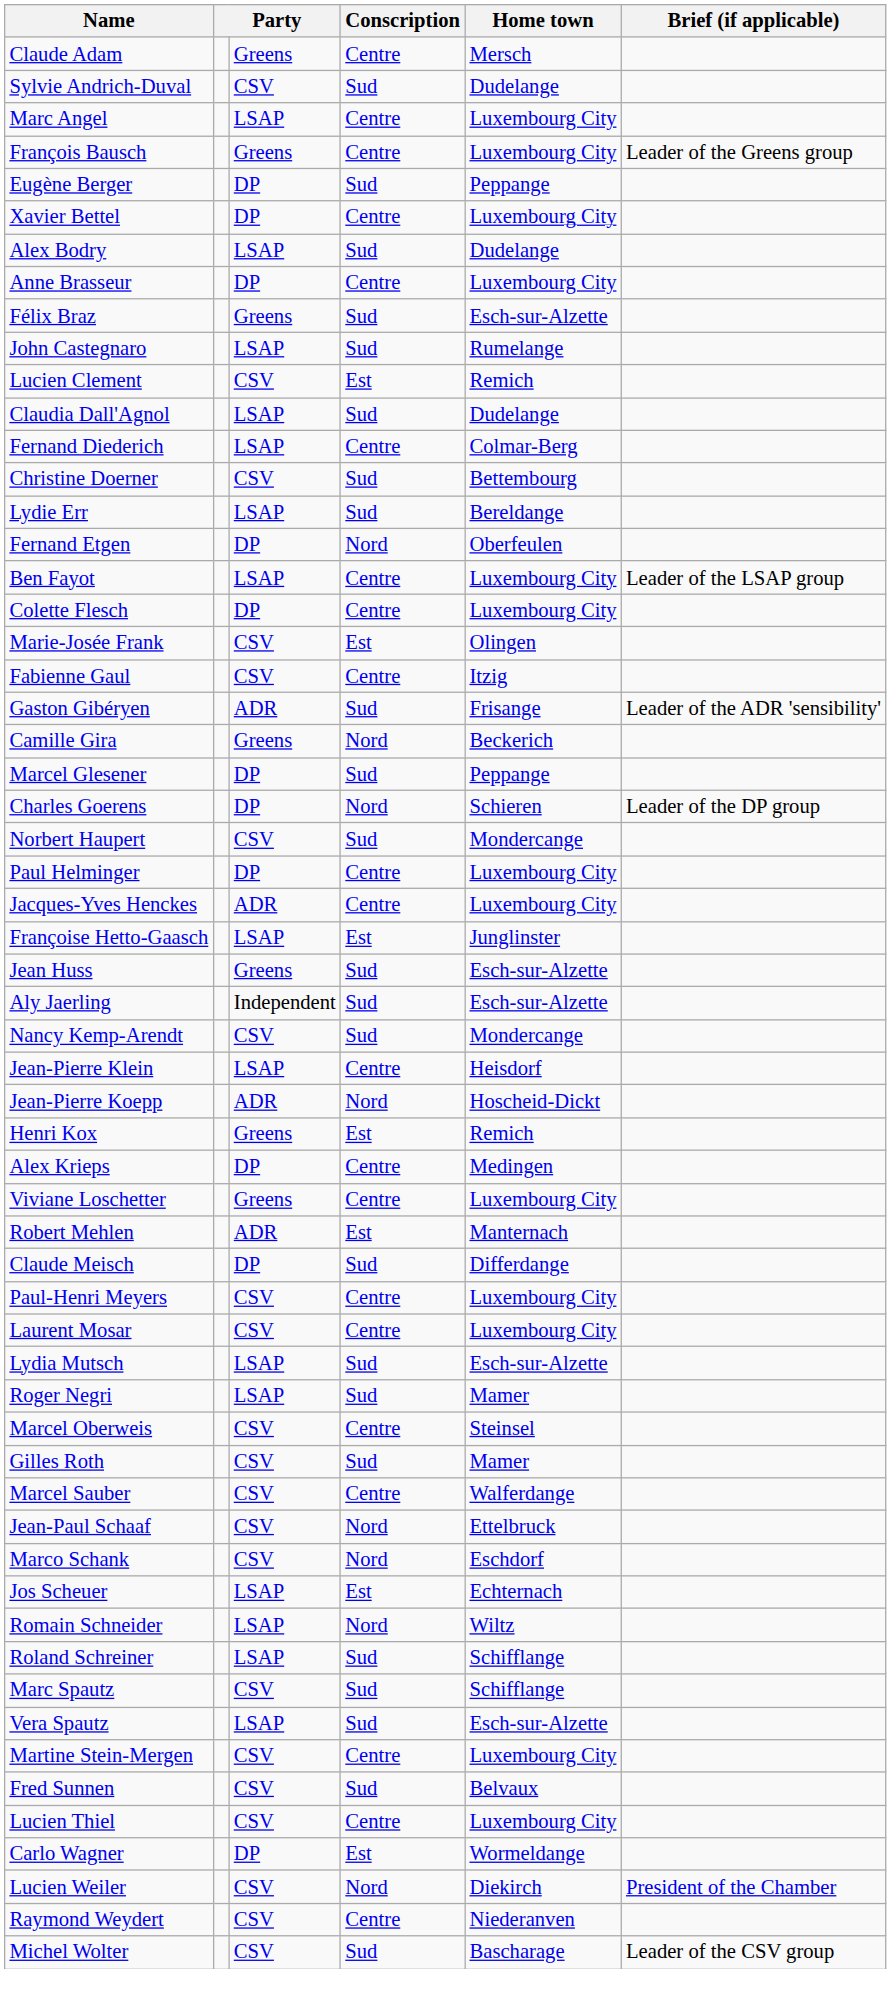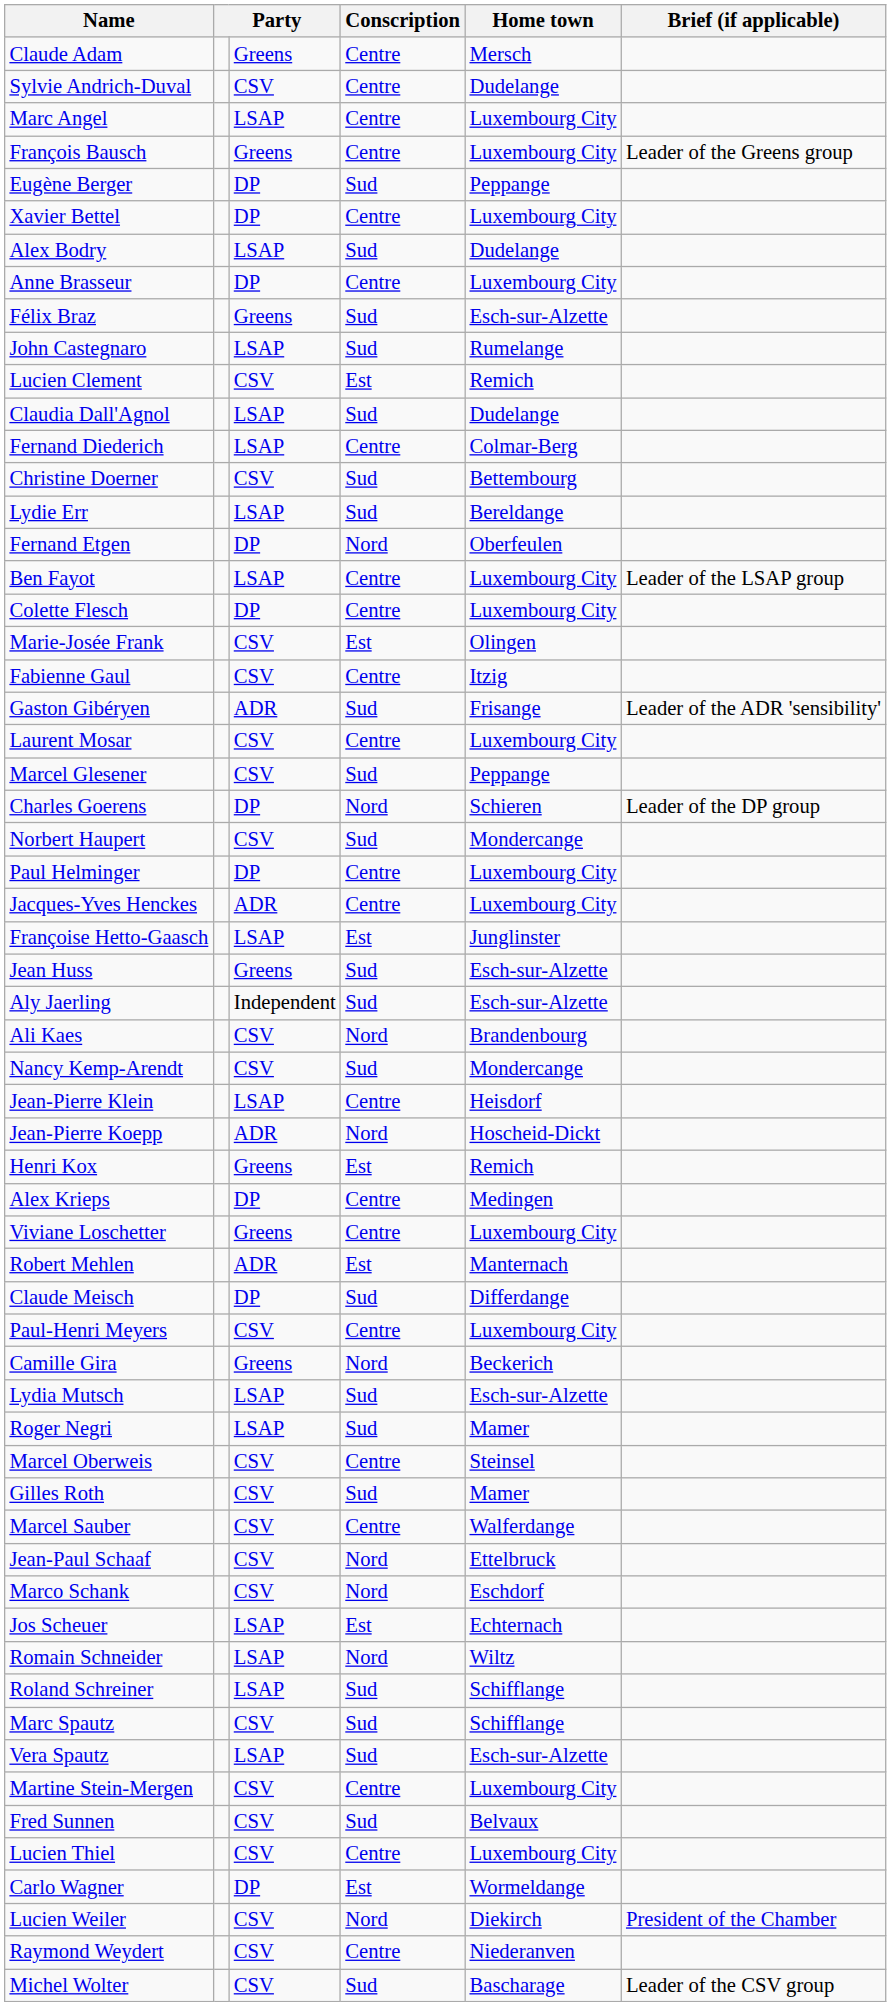(361, 86) Sud -> (373, 86) Centre
rows swapped: (63, 741) <-> (70, 1330)
(247, 773) DP -> (254, 773) CSV
+ row: (46, 1035)
